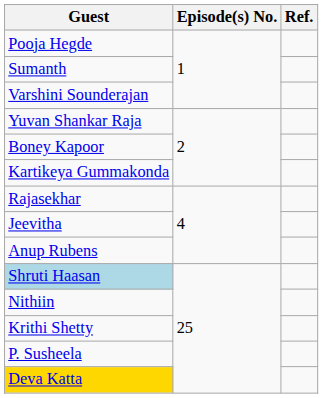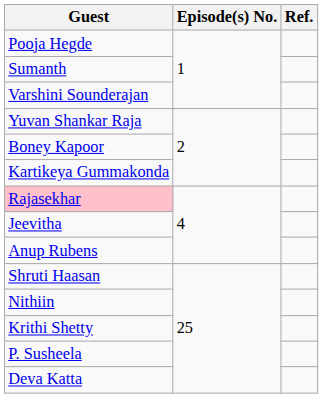(45, 198) no background -> (45, 198) pink background
(54, 276) lightblue background -> (54, 276) no background
(45, 379) gold background -> (45, 379) no background
